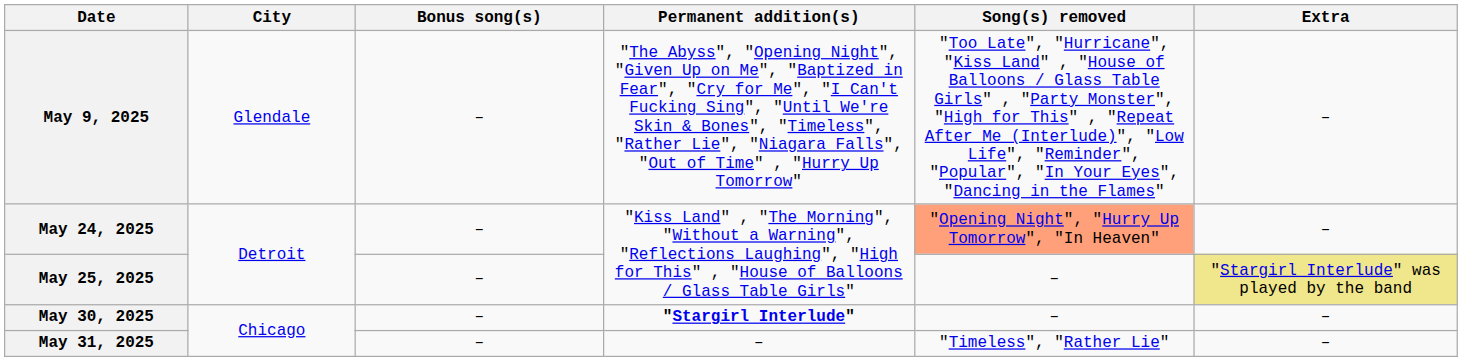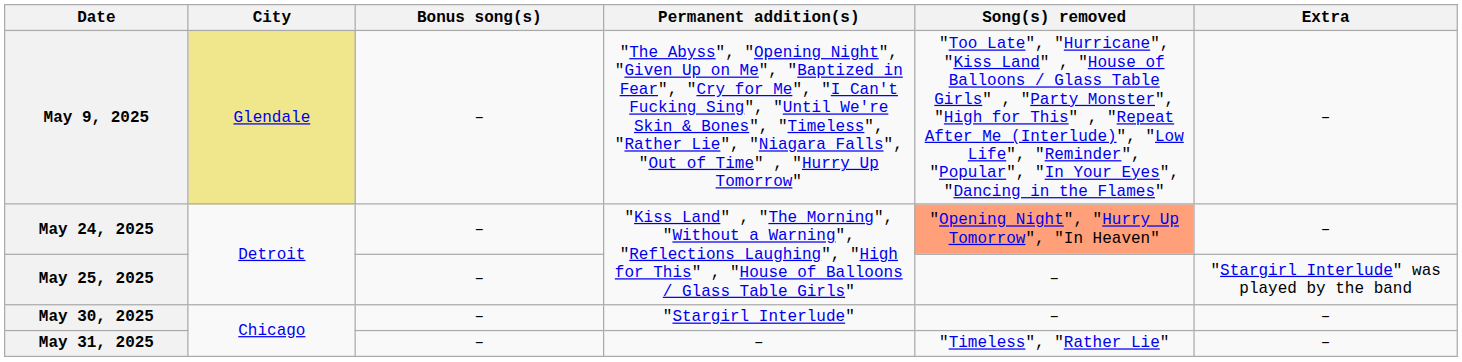(272, 118) no background -> (272, 118) khaki background
(1326, 279) khaki background -> (1326, 279) no background
(759, 317) bold -> (759, 317) normal
